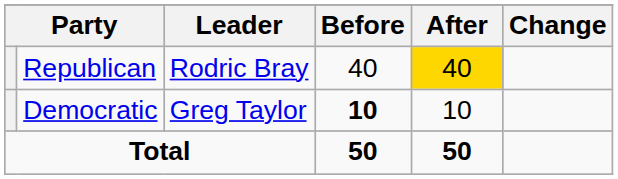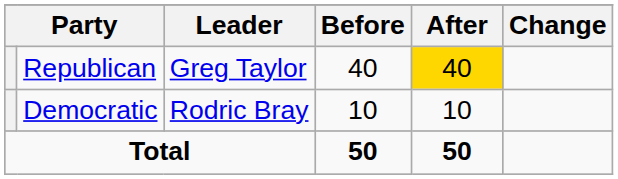(239, 67) Rodric Bray -> (238, 67) Greg Taylor
(238, 109) Greg Taylor -> (239, 109) Rodric Bray
(363, 109) bold -> (363, 109) normal
